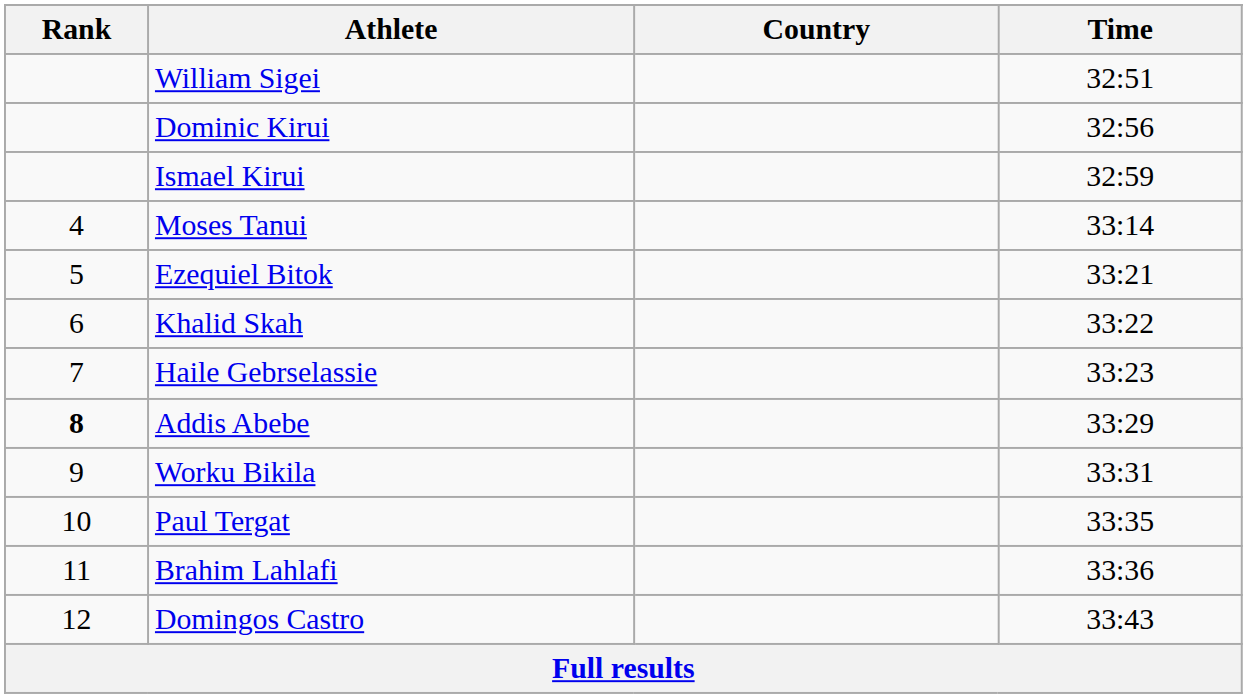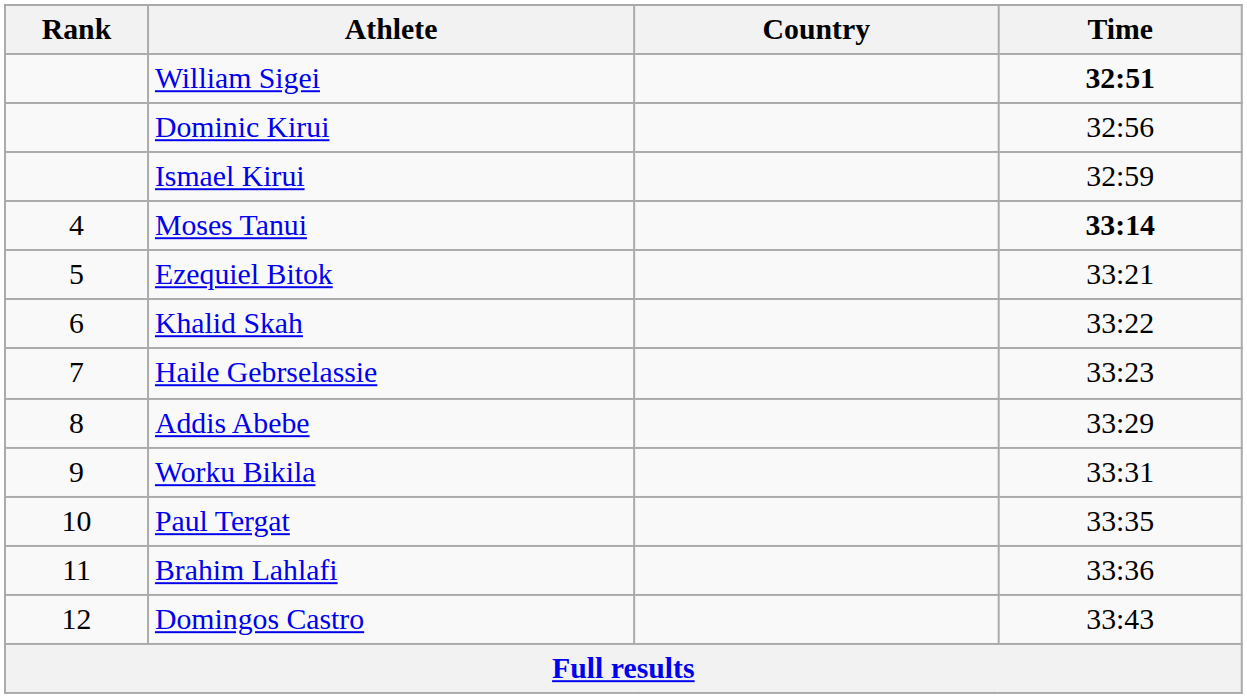(1120, 78) normal -> (1120, 78) bold
(1120, 225) normal -> (1120, 225) bold
(76, 422) bold -> (76, 422) normal
